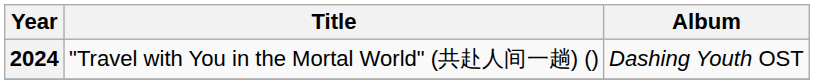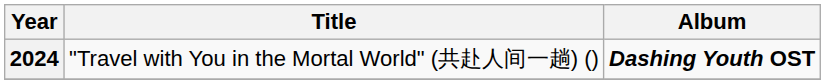(706, 59) normal -> (712, 59) bold
